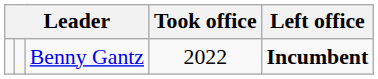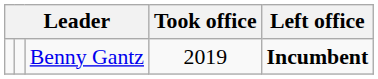(205, 56) 2022 -> (205, 56) 2019
